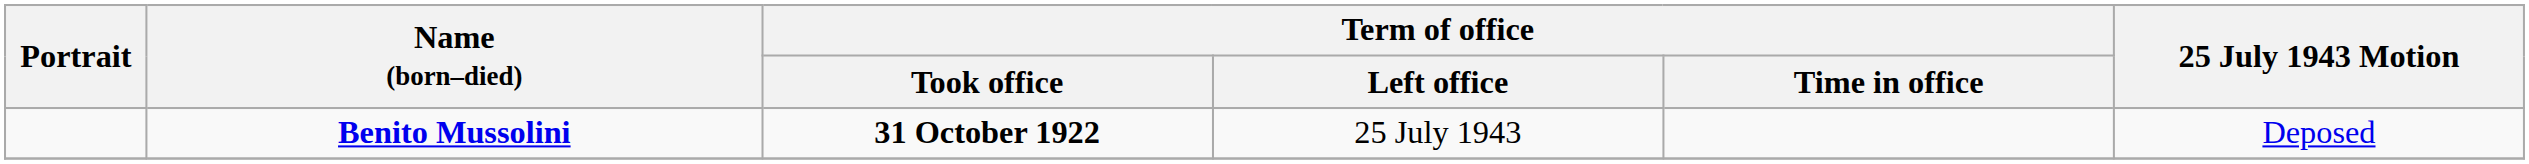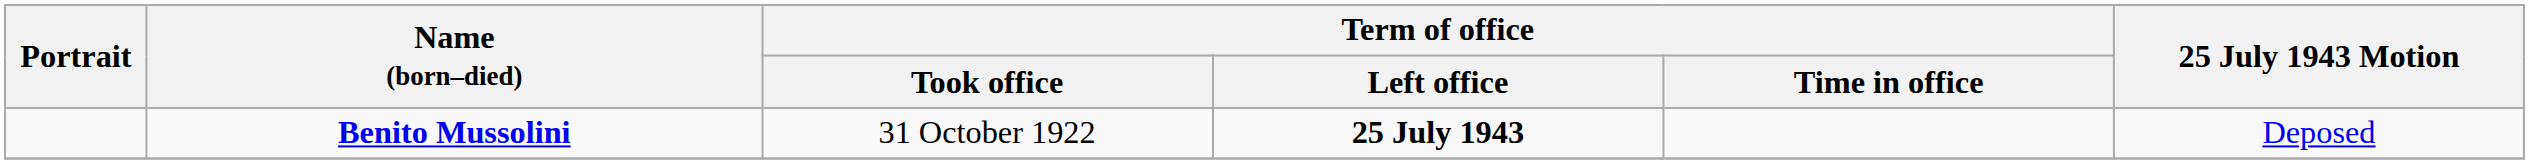(987, 132) bold -> (987, 132) normal
(1438, 132) normal -> (1438, 132) bold
